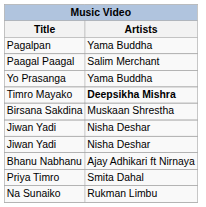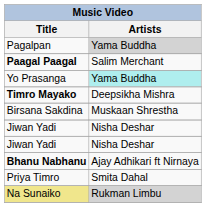(120, 45) no background -> (124, 45) lightgrey background
(41, 62) normal -> (42, 62) bold
(120, 78) no background -> (124, 78) paleturquoise background
(39, 95) normal -> (42, 95) bold
(131, 95) bold -> (133, 95) normal
(44, 161) normal -> (47, 161) bold
(34, 194) no background -> (34, 194) khaki background
(122, 194) no background -> (126, 194) lightgrey background
